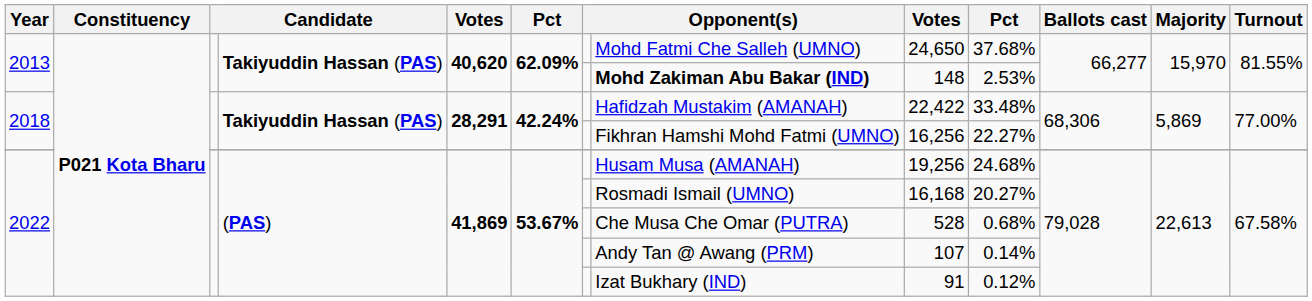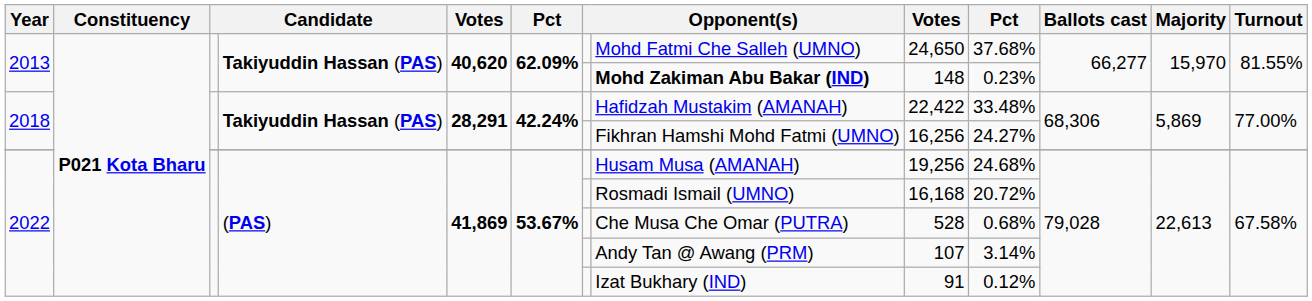(1009, 77) 2.53% -> (1009, 77) 0.23%
(1004, 136) 22.27% -> (1004, 136) 24.27%
(1004, 194) 20.27% -> (1004, 194) 20.72%
(1009, 252) 0.14% -> (1009, 252) 3.14%
